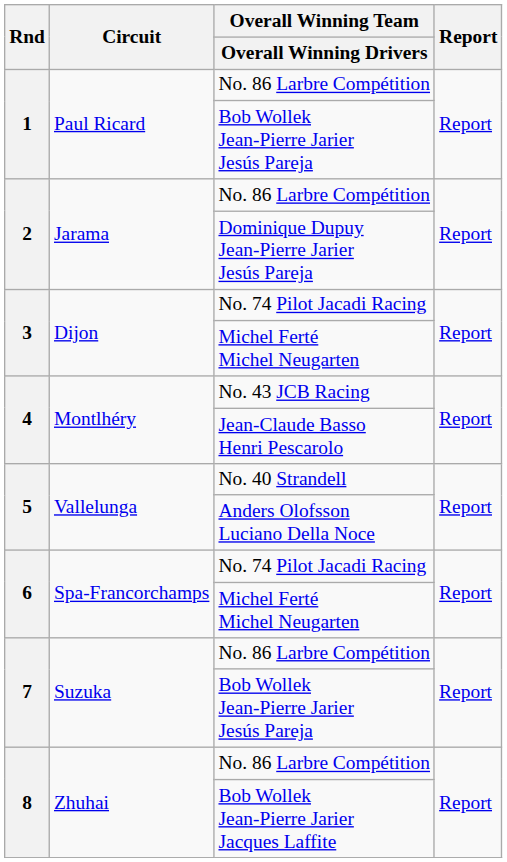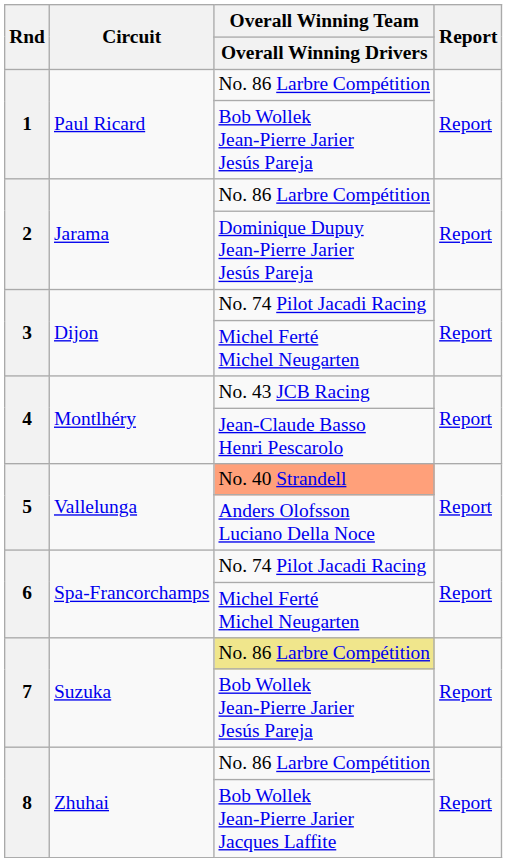(282, 479) no background -> (282, 479) lightsalmon background
(324, 653) no background -> (324, 653) khaki background
